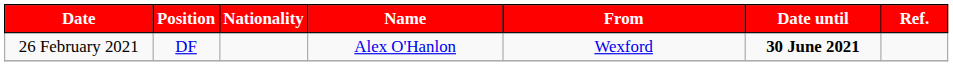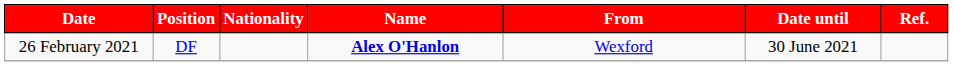(405, 46) normal -> (405, 46) bold
(813, 46) bold -> (813, 46) normal
